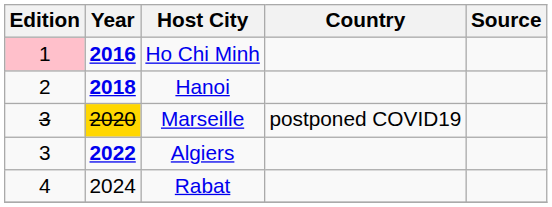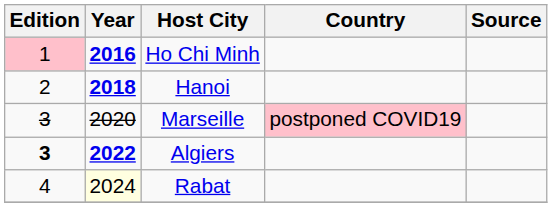(113, 119) gold background -> (113, 119) no background
(365, 119) no background -> (365, 119) pink background
(45, 152) normal -> (45, 152) bold
(113, 185) no background -> (113, 185) lightyellow background
